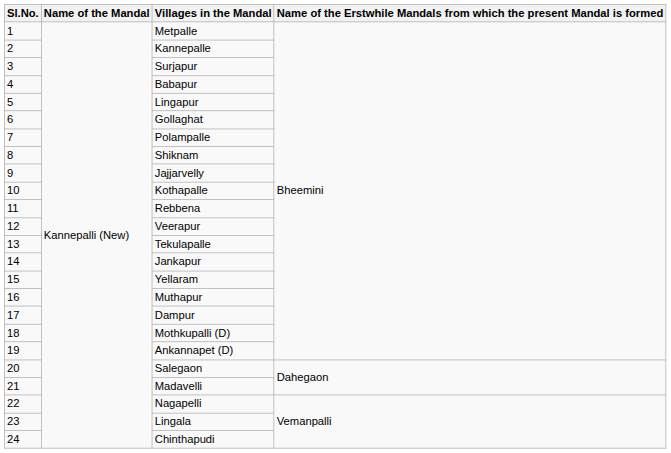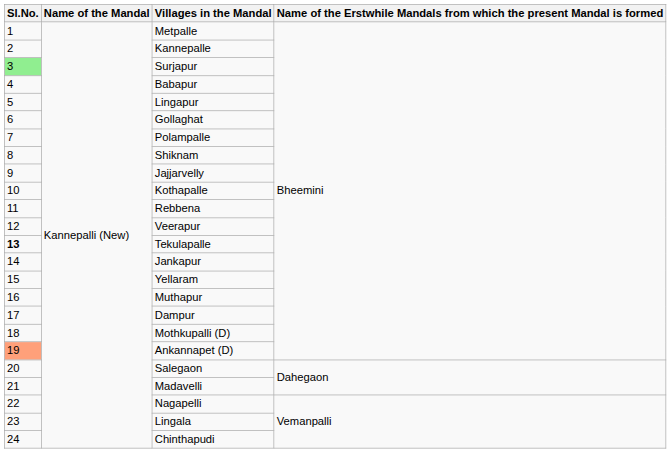(10, 66) no background -> (10, 66) lightgreen background
(13, 244) normal -> (13, 244) bold
(13, 350) no background -> (13, 350) lightsalmon background
